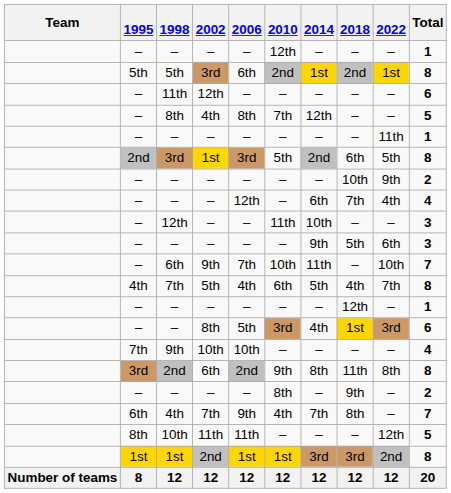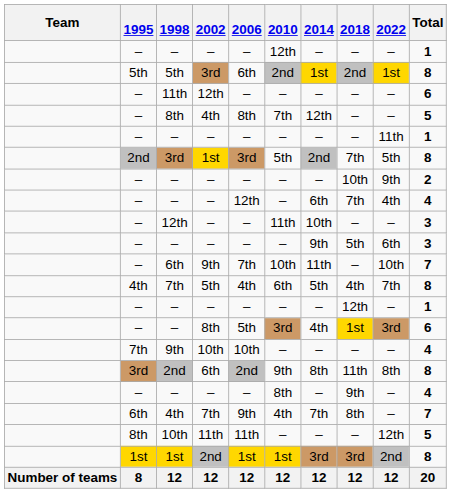(355, 158) 6th -> (355, 158) 7th
(428, 392) 2 -> (428, 392) 4
